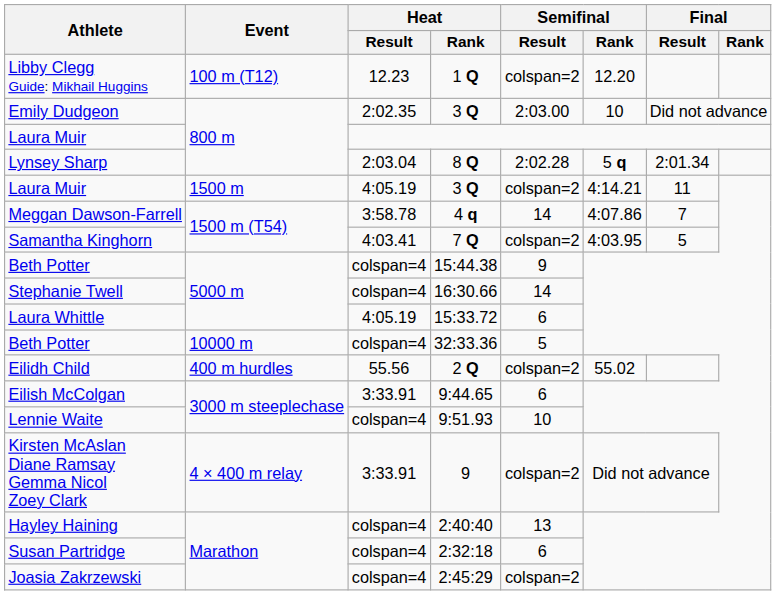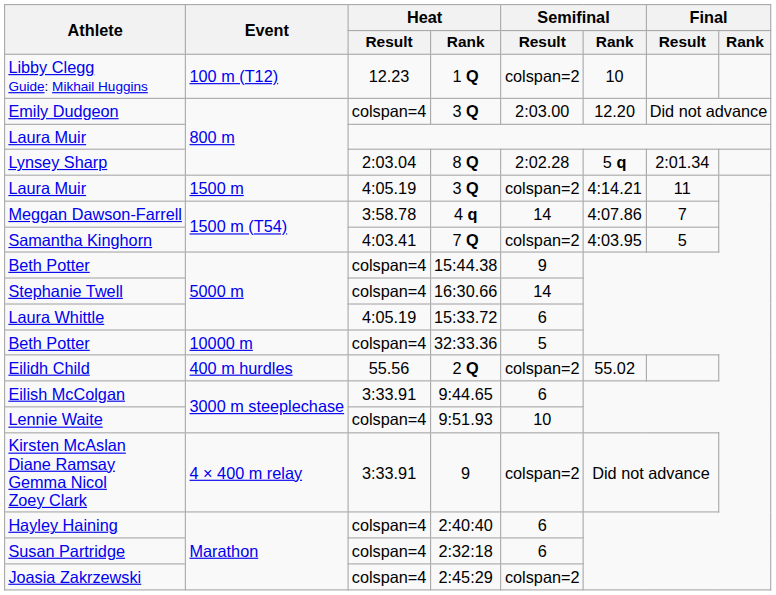(615, 77) 12.20 -> (615, 77) 10
(389, 112) 2:02.35 -> (389, 112) colspan=4
(615, 112) 10 -> (615, 112) 12.20
(542, 526) 13 -> (542, 526) 6
